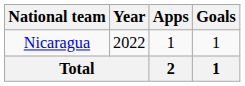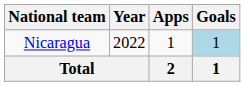(216, 42) no background -> (216, 42) lightblue background
